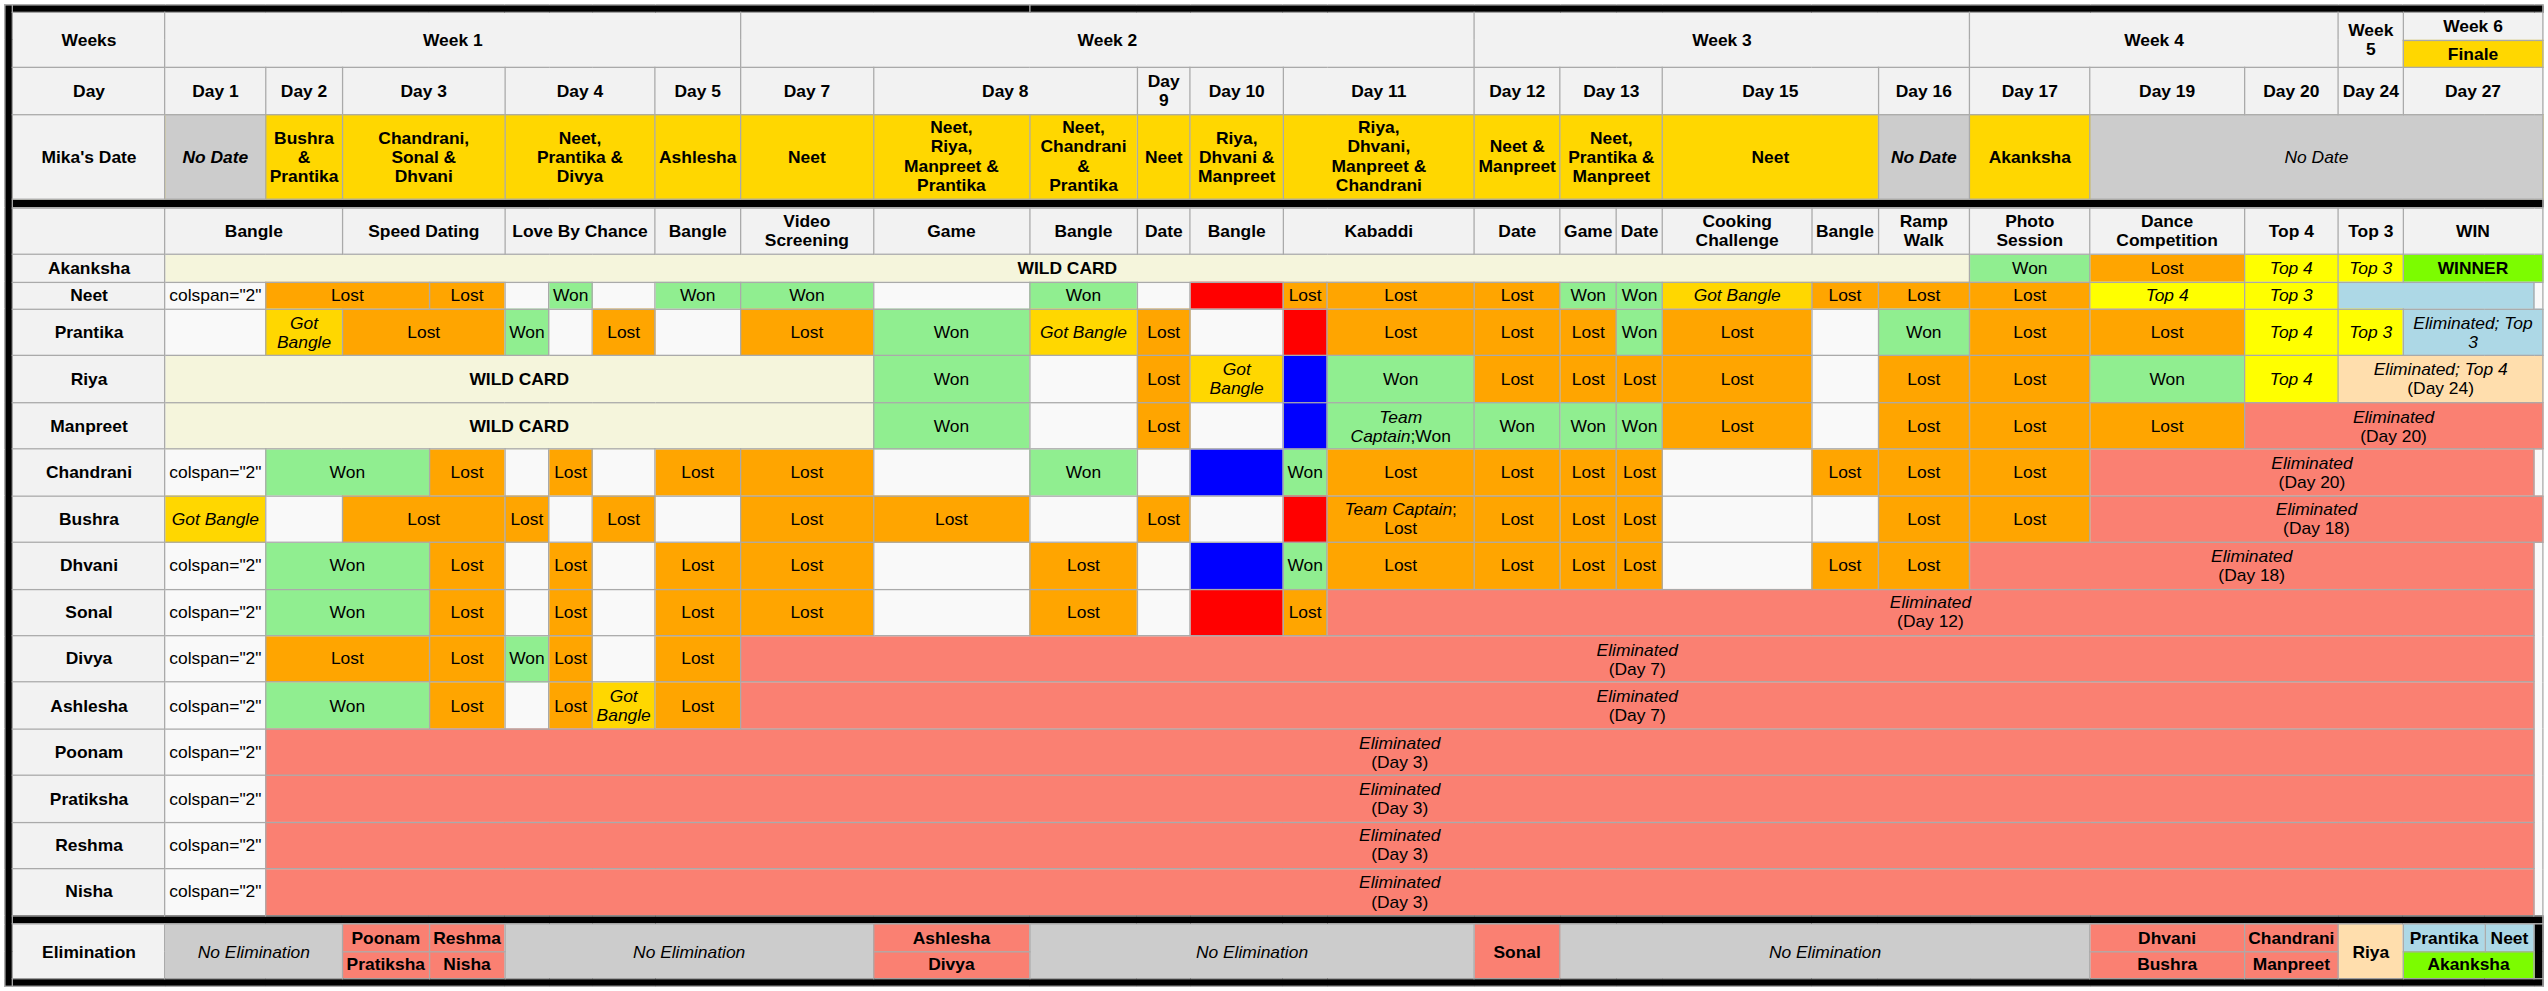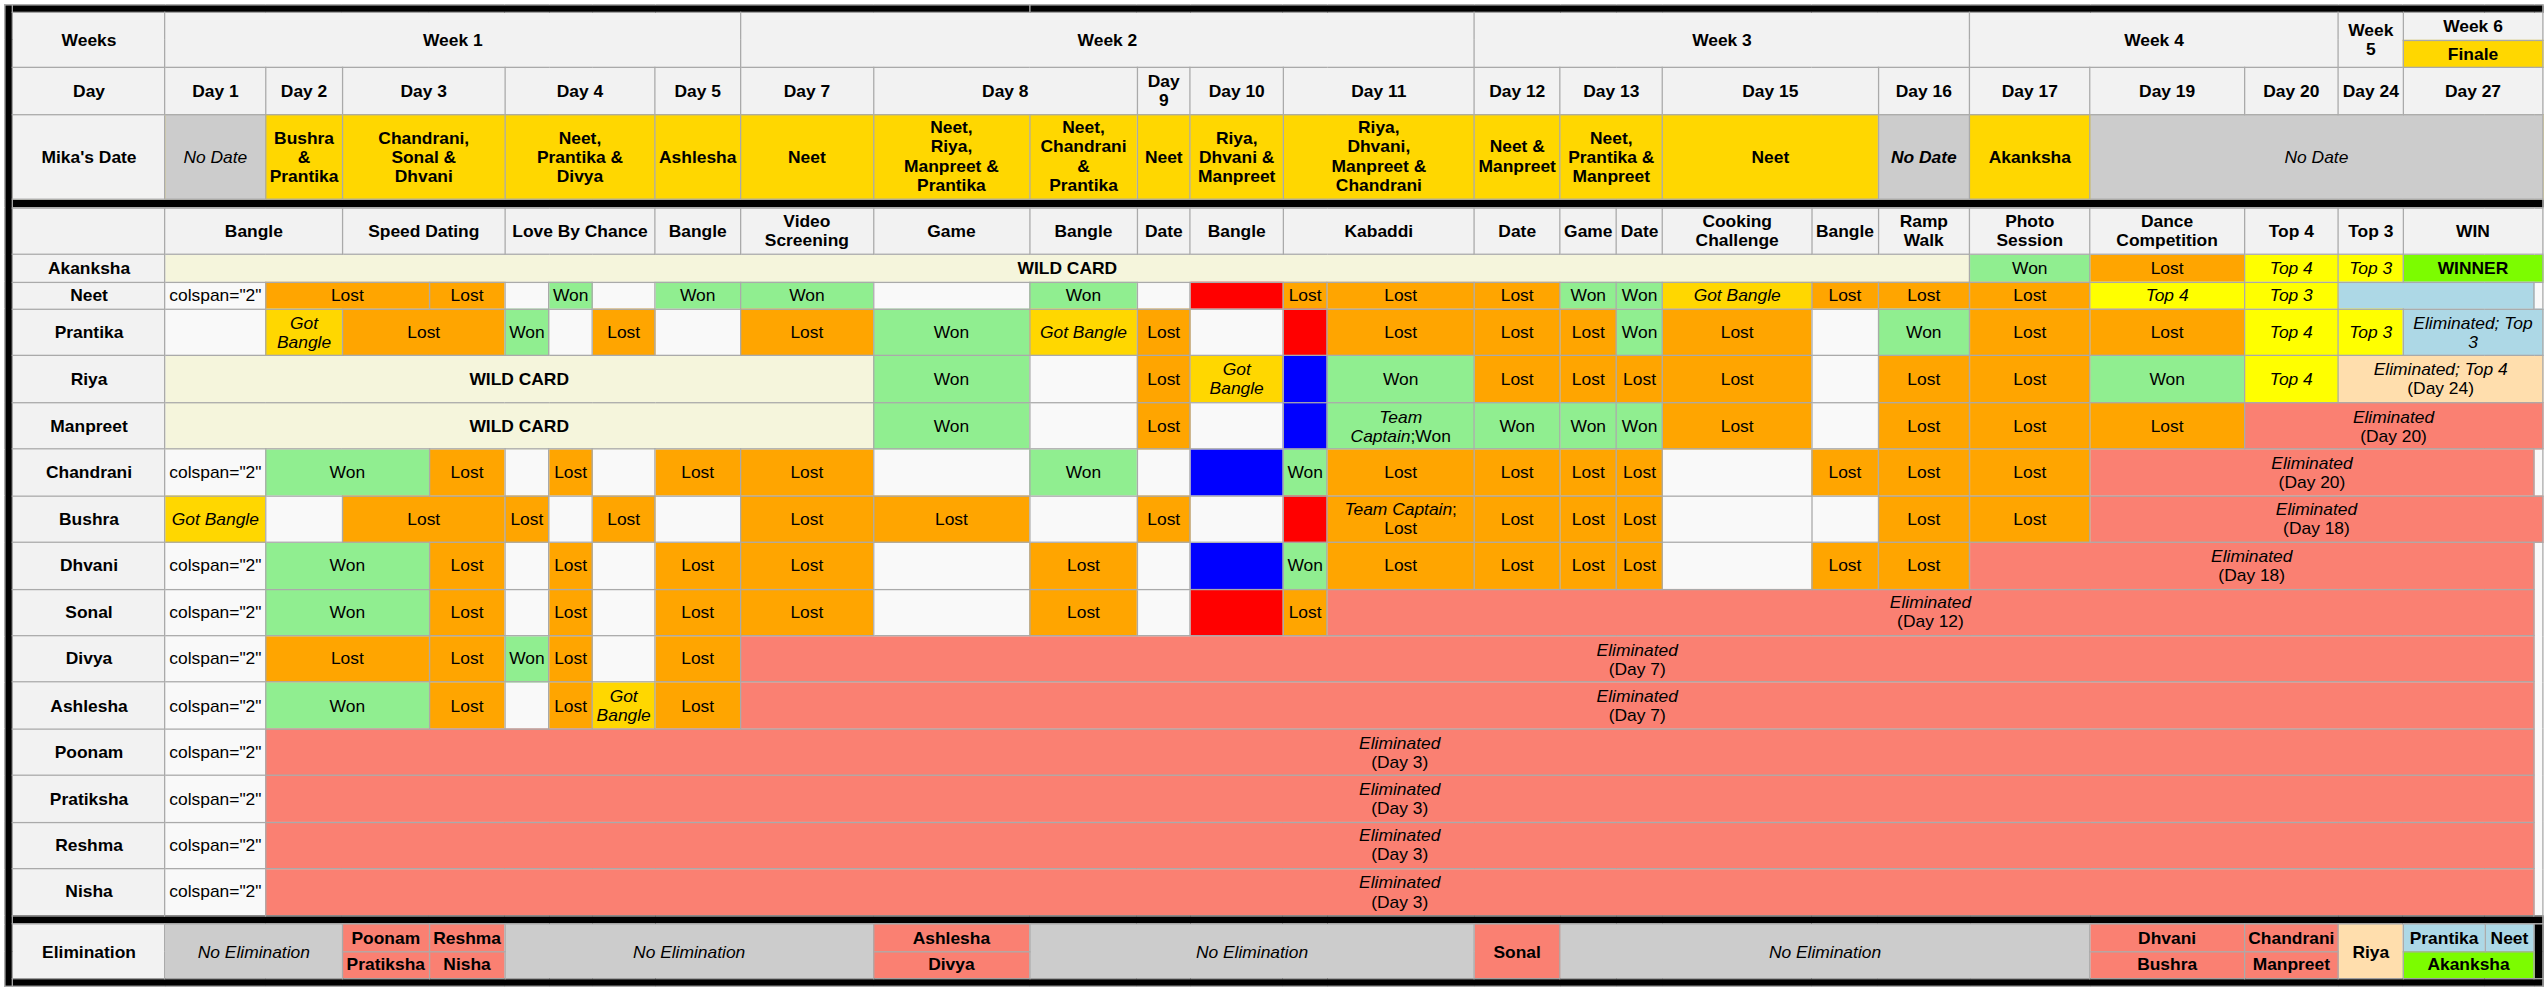(215, 157) bold -> (215, 157) normal
